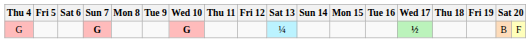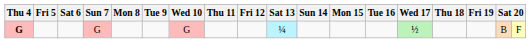(19, 29) normal -> (19, 29) bold
(97, 29) bold -> (97, 29) normal
(187, 29) bold -> (187, 29) normal
(415, 29) bold -> (415, 29) normal
